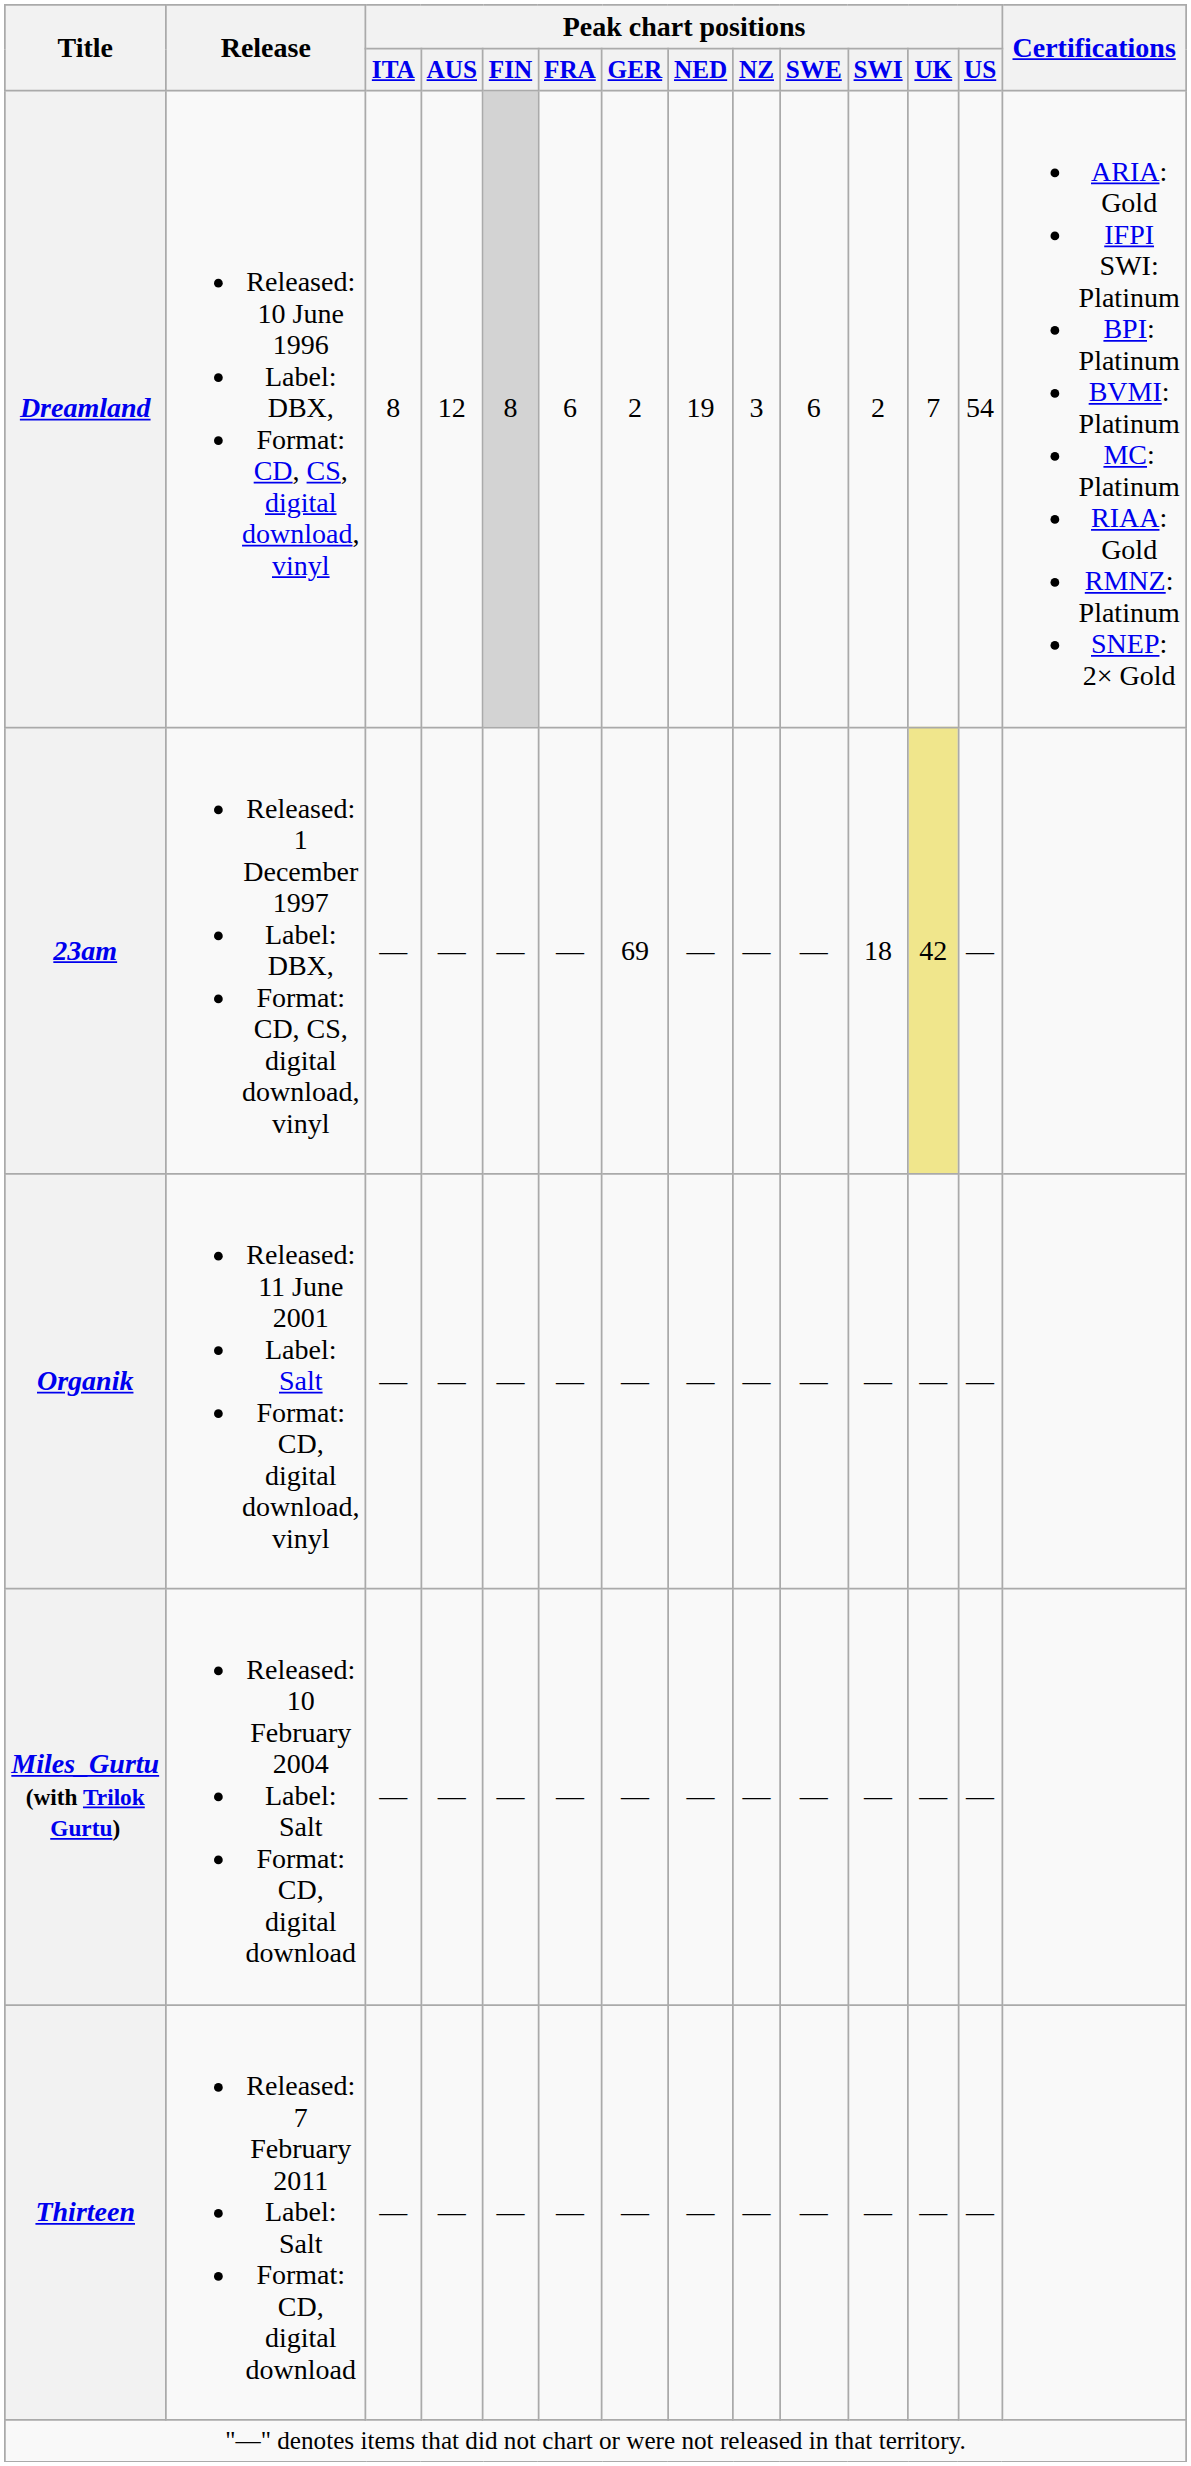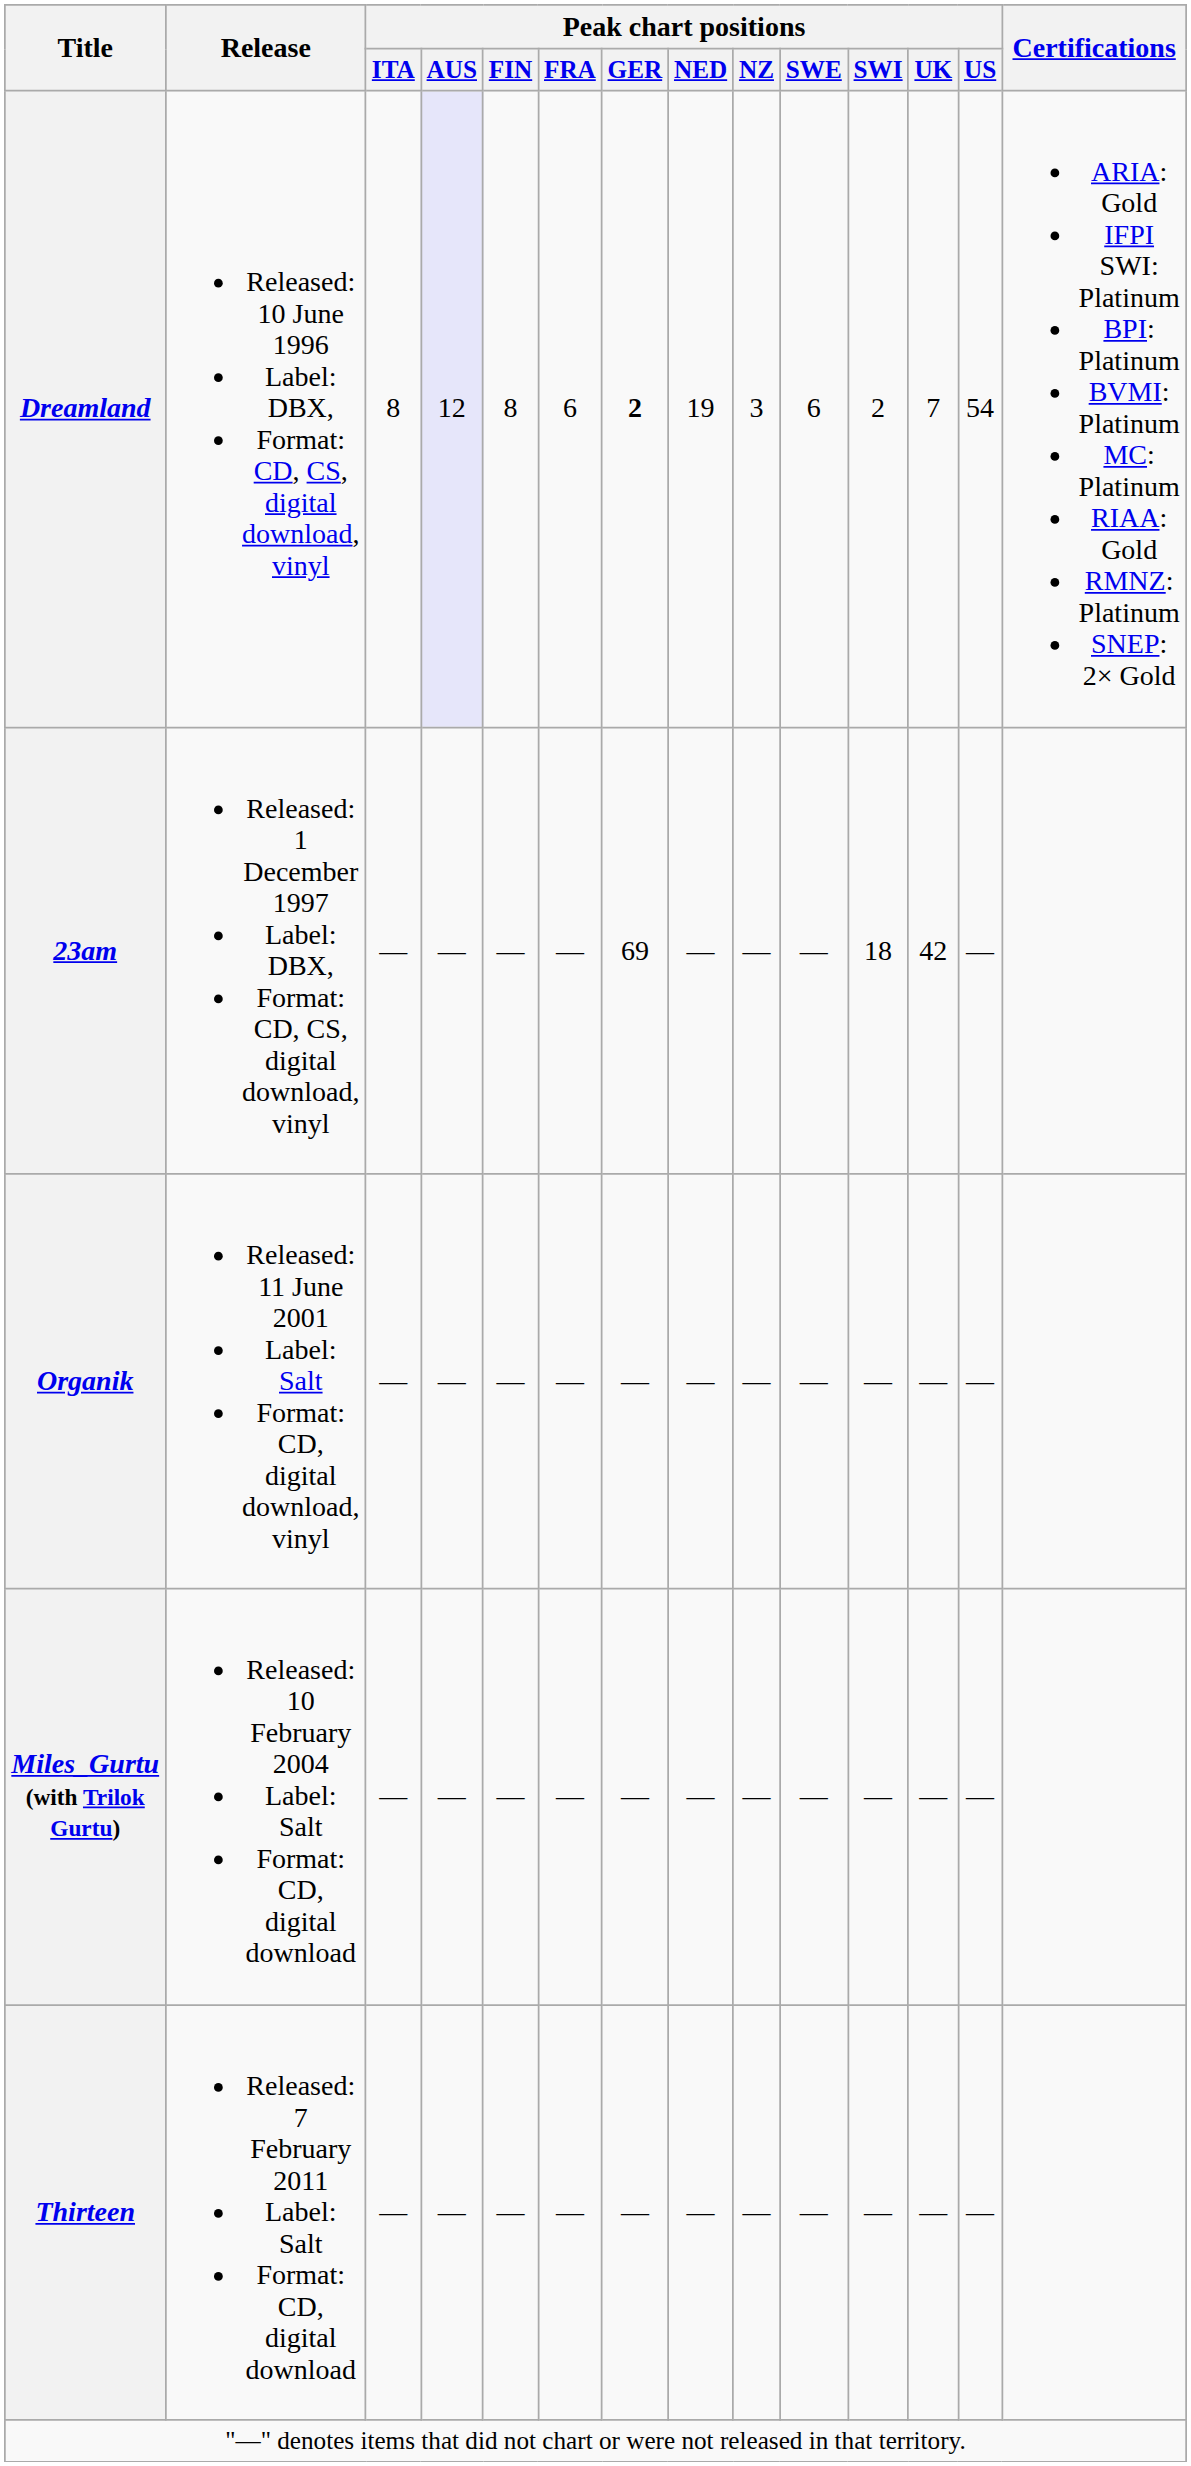(452, 408) no background -> (452, 408) lavender background
(510, 408) lightgrey background -> (510, 408) no background
(635, 408) normal -> (635, 408) bold
(933, 949) khaki background -> (933, 949) no background
